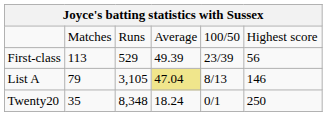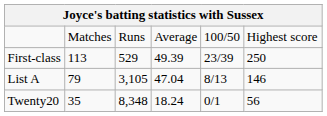(253, 57) 56 -> (256, 57) 250
(169, 79) khaki background -> (169, 79) no background
(256, 100) 250 -> (253, 100) 56
